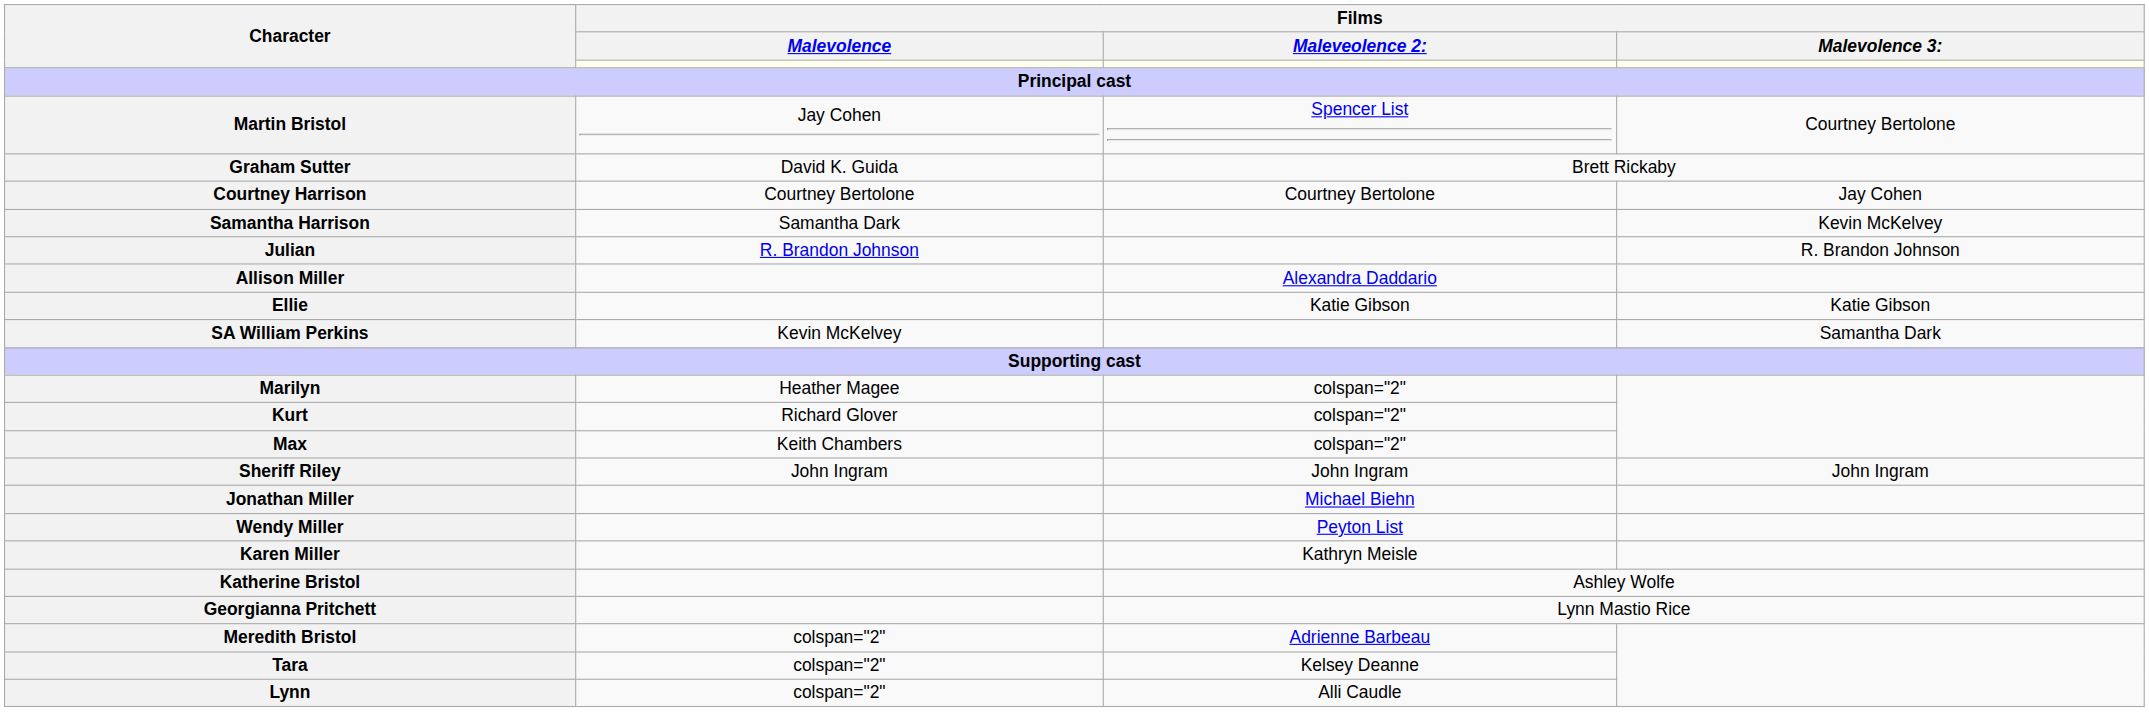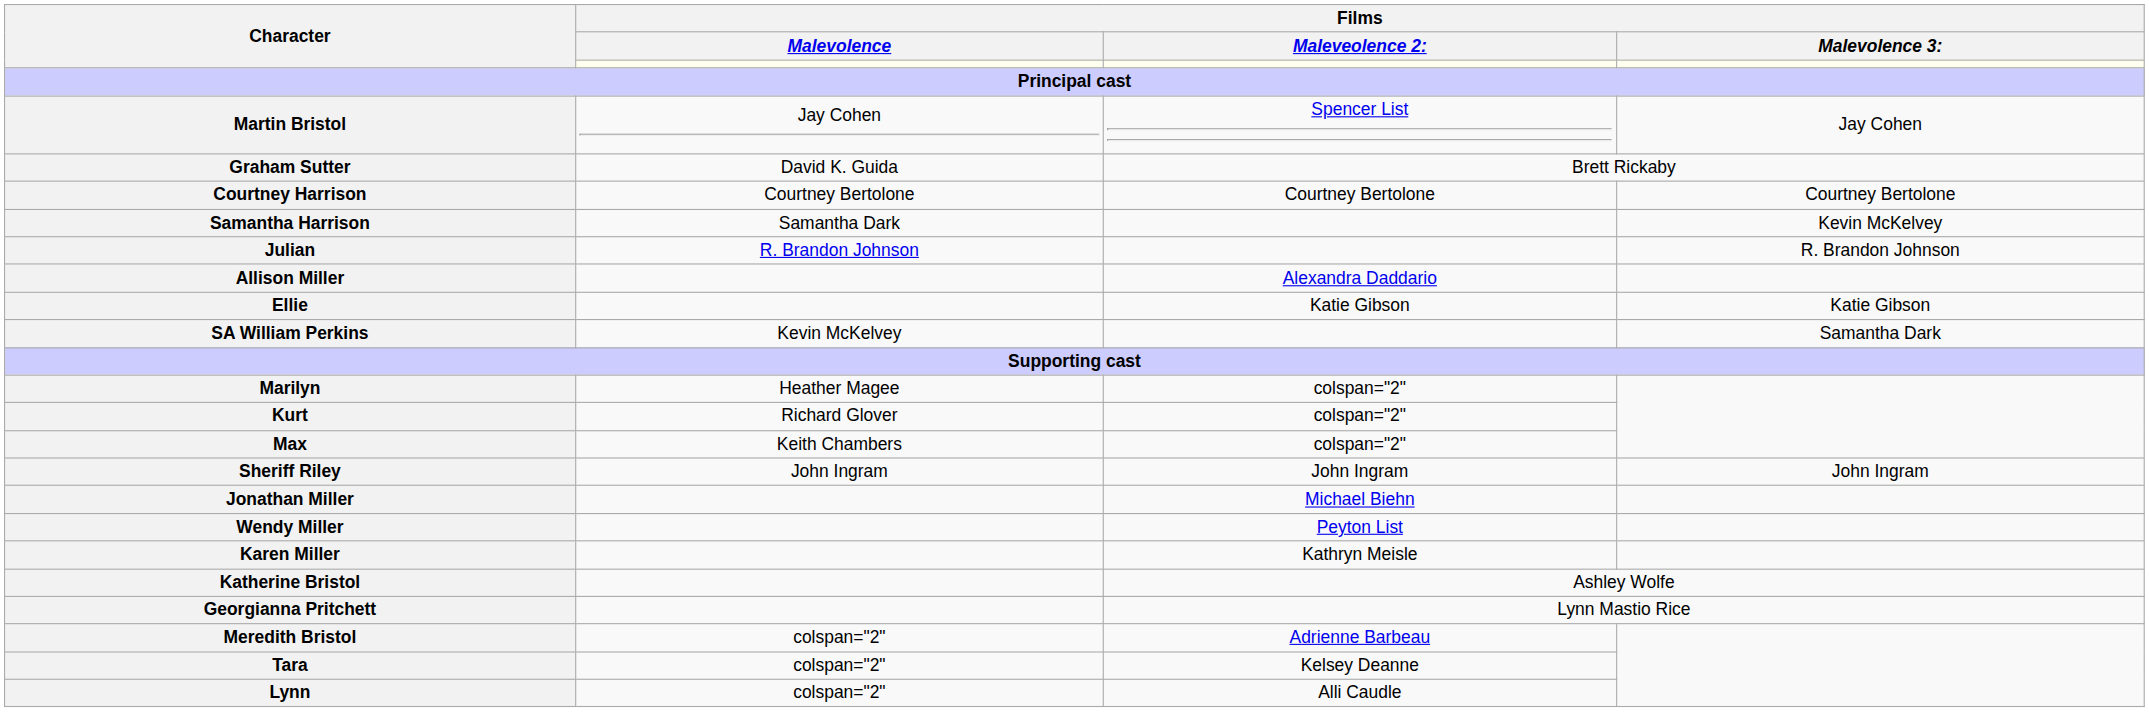(1880, 124) Courtney Bertolone -> (1880, 124) Jay Cohen
(1880, 195) Jay Cohen -> (1880, 195) Courtney Bertolone
